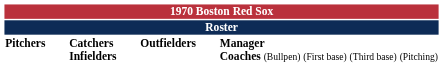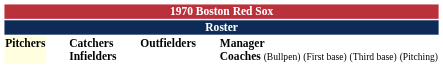(25, 43) no background -> (25, 43) lightyellow background
